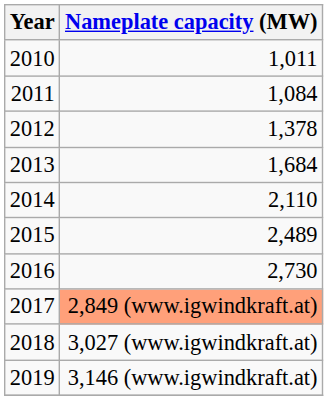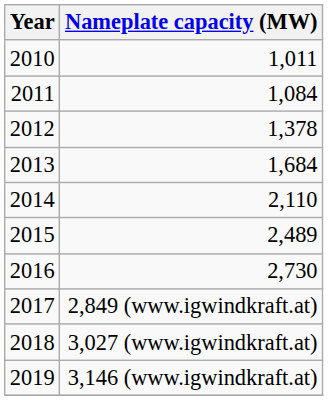(193, 306) lightsalmon background -> (193, 306) no background
